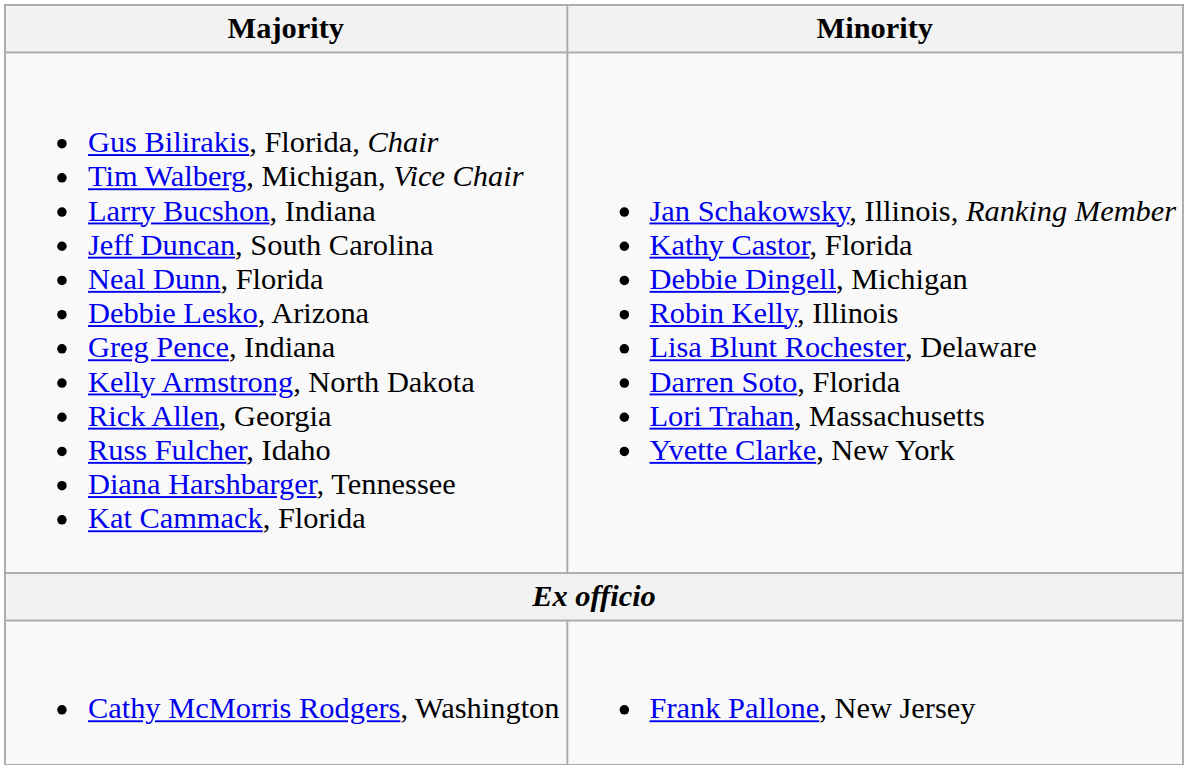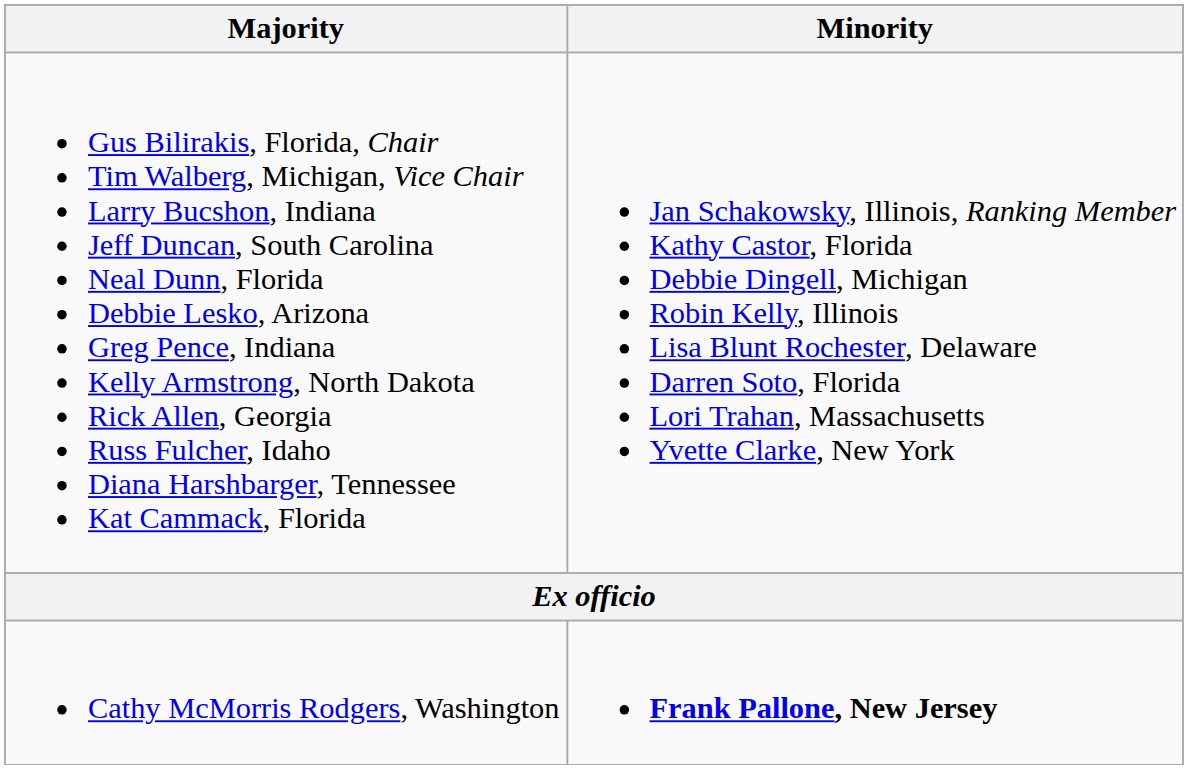(875, 709) normal -> (875, 709) bold
